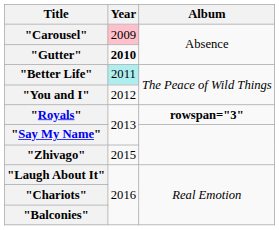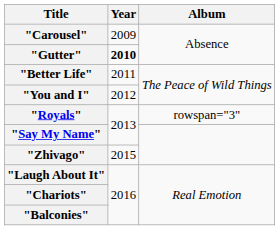(123, 34) pink background -> (123, 34) no background
(123, 74) paleturquoise background -> (123, 74) no background
(207, 114) bold -> (207, 114) normal
